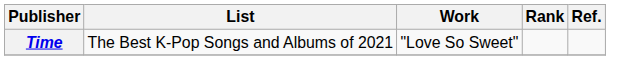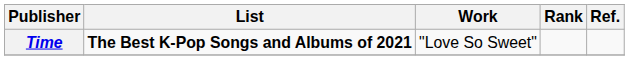(240, 42) normal -> (250, 42) bold
